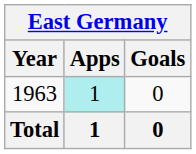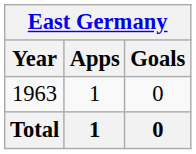(95, 93) paleturquoise background -> (95, 93) no background
